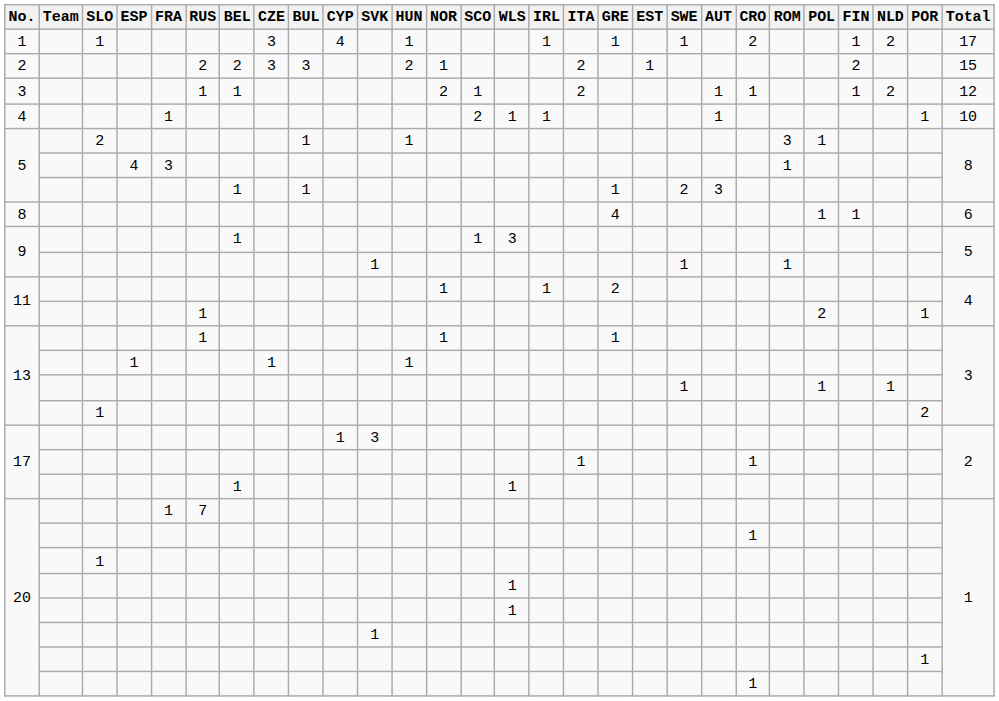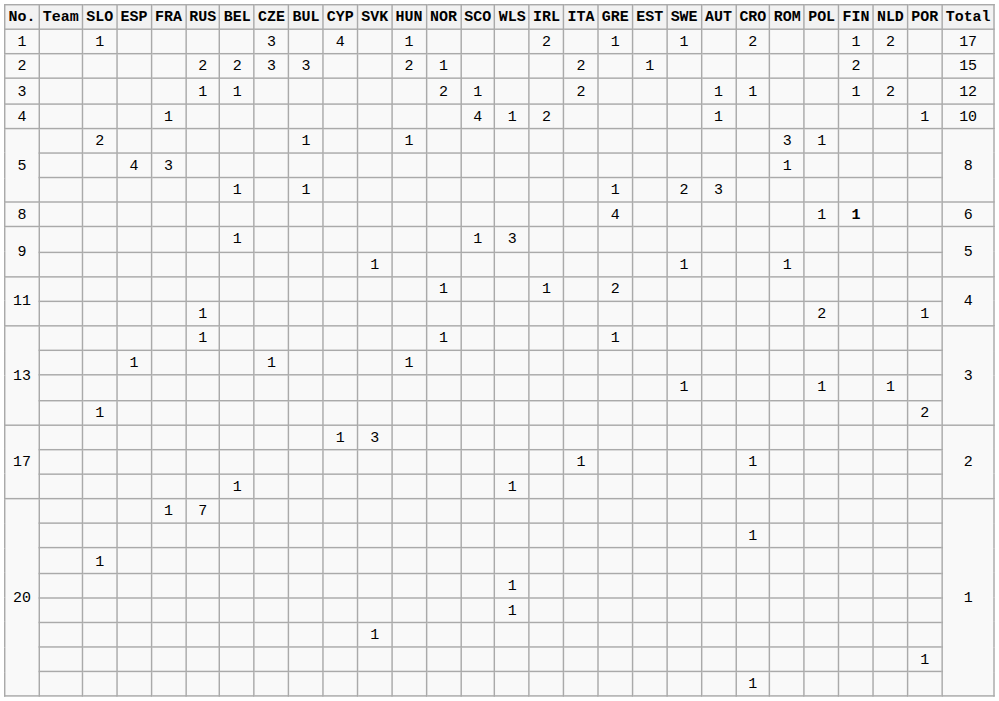(547, 42) 1 -> (547, 42) 2
(478, 116) 2 -> (478, 116) 4
(547, 116) 1 -> (547, 116) 2
(856, 215) normal -> (856, 215) bold
